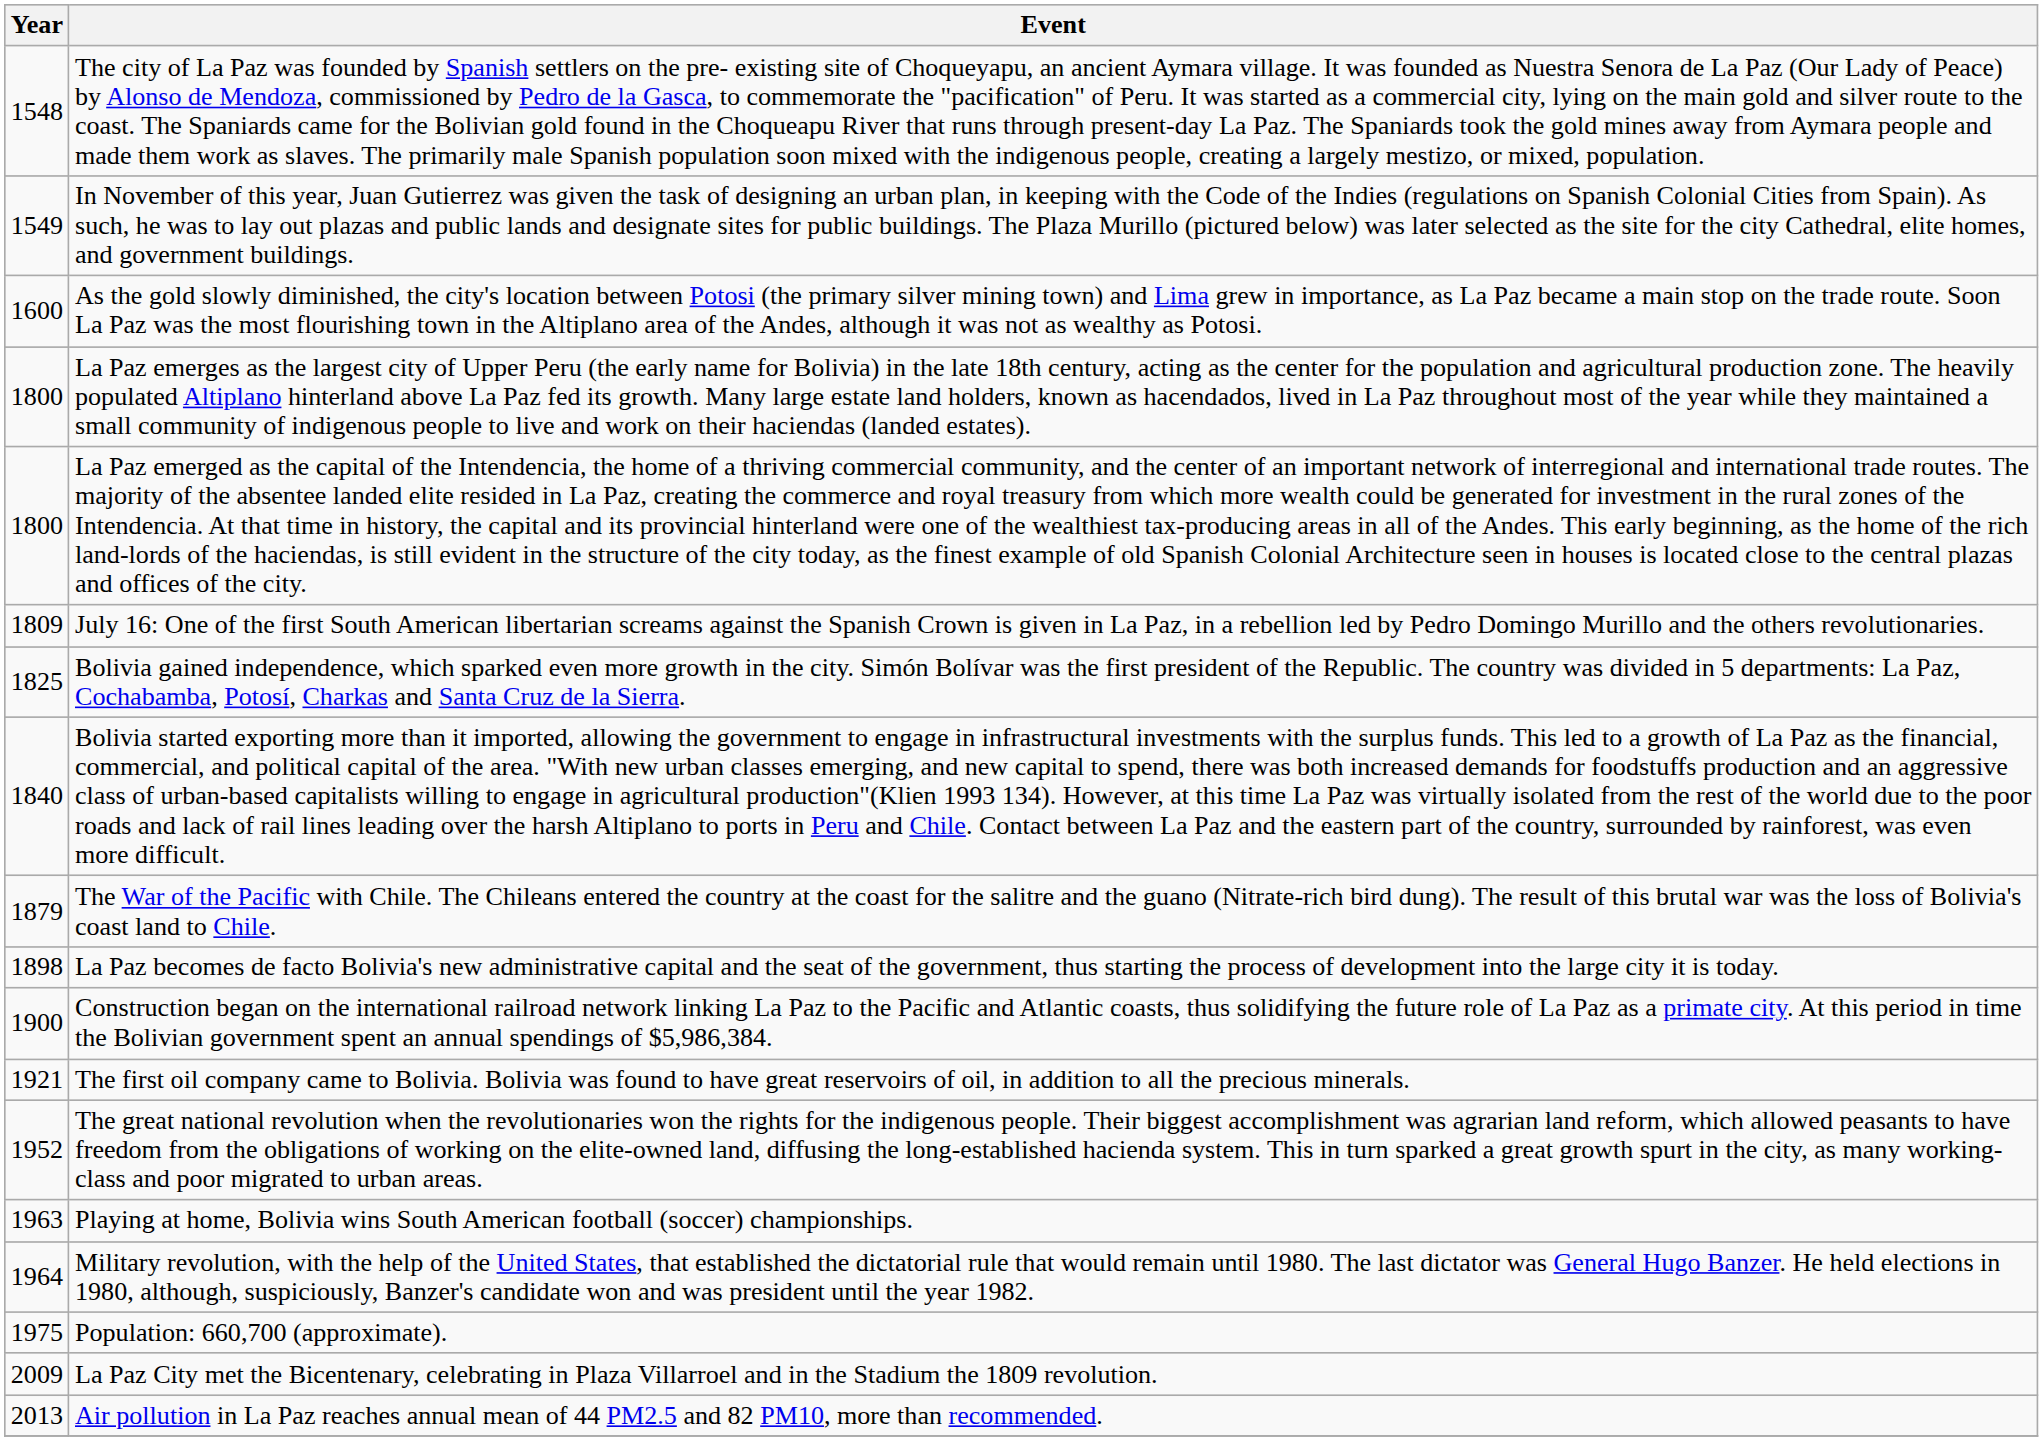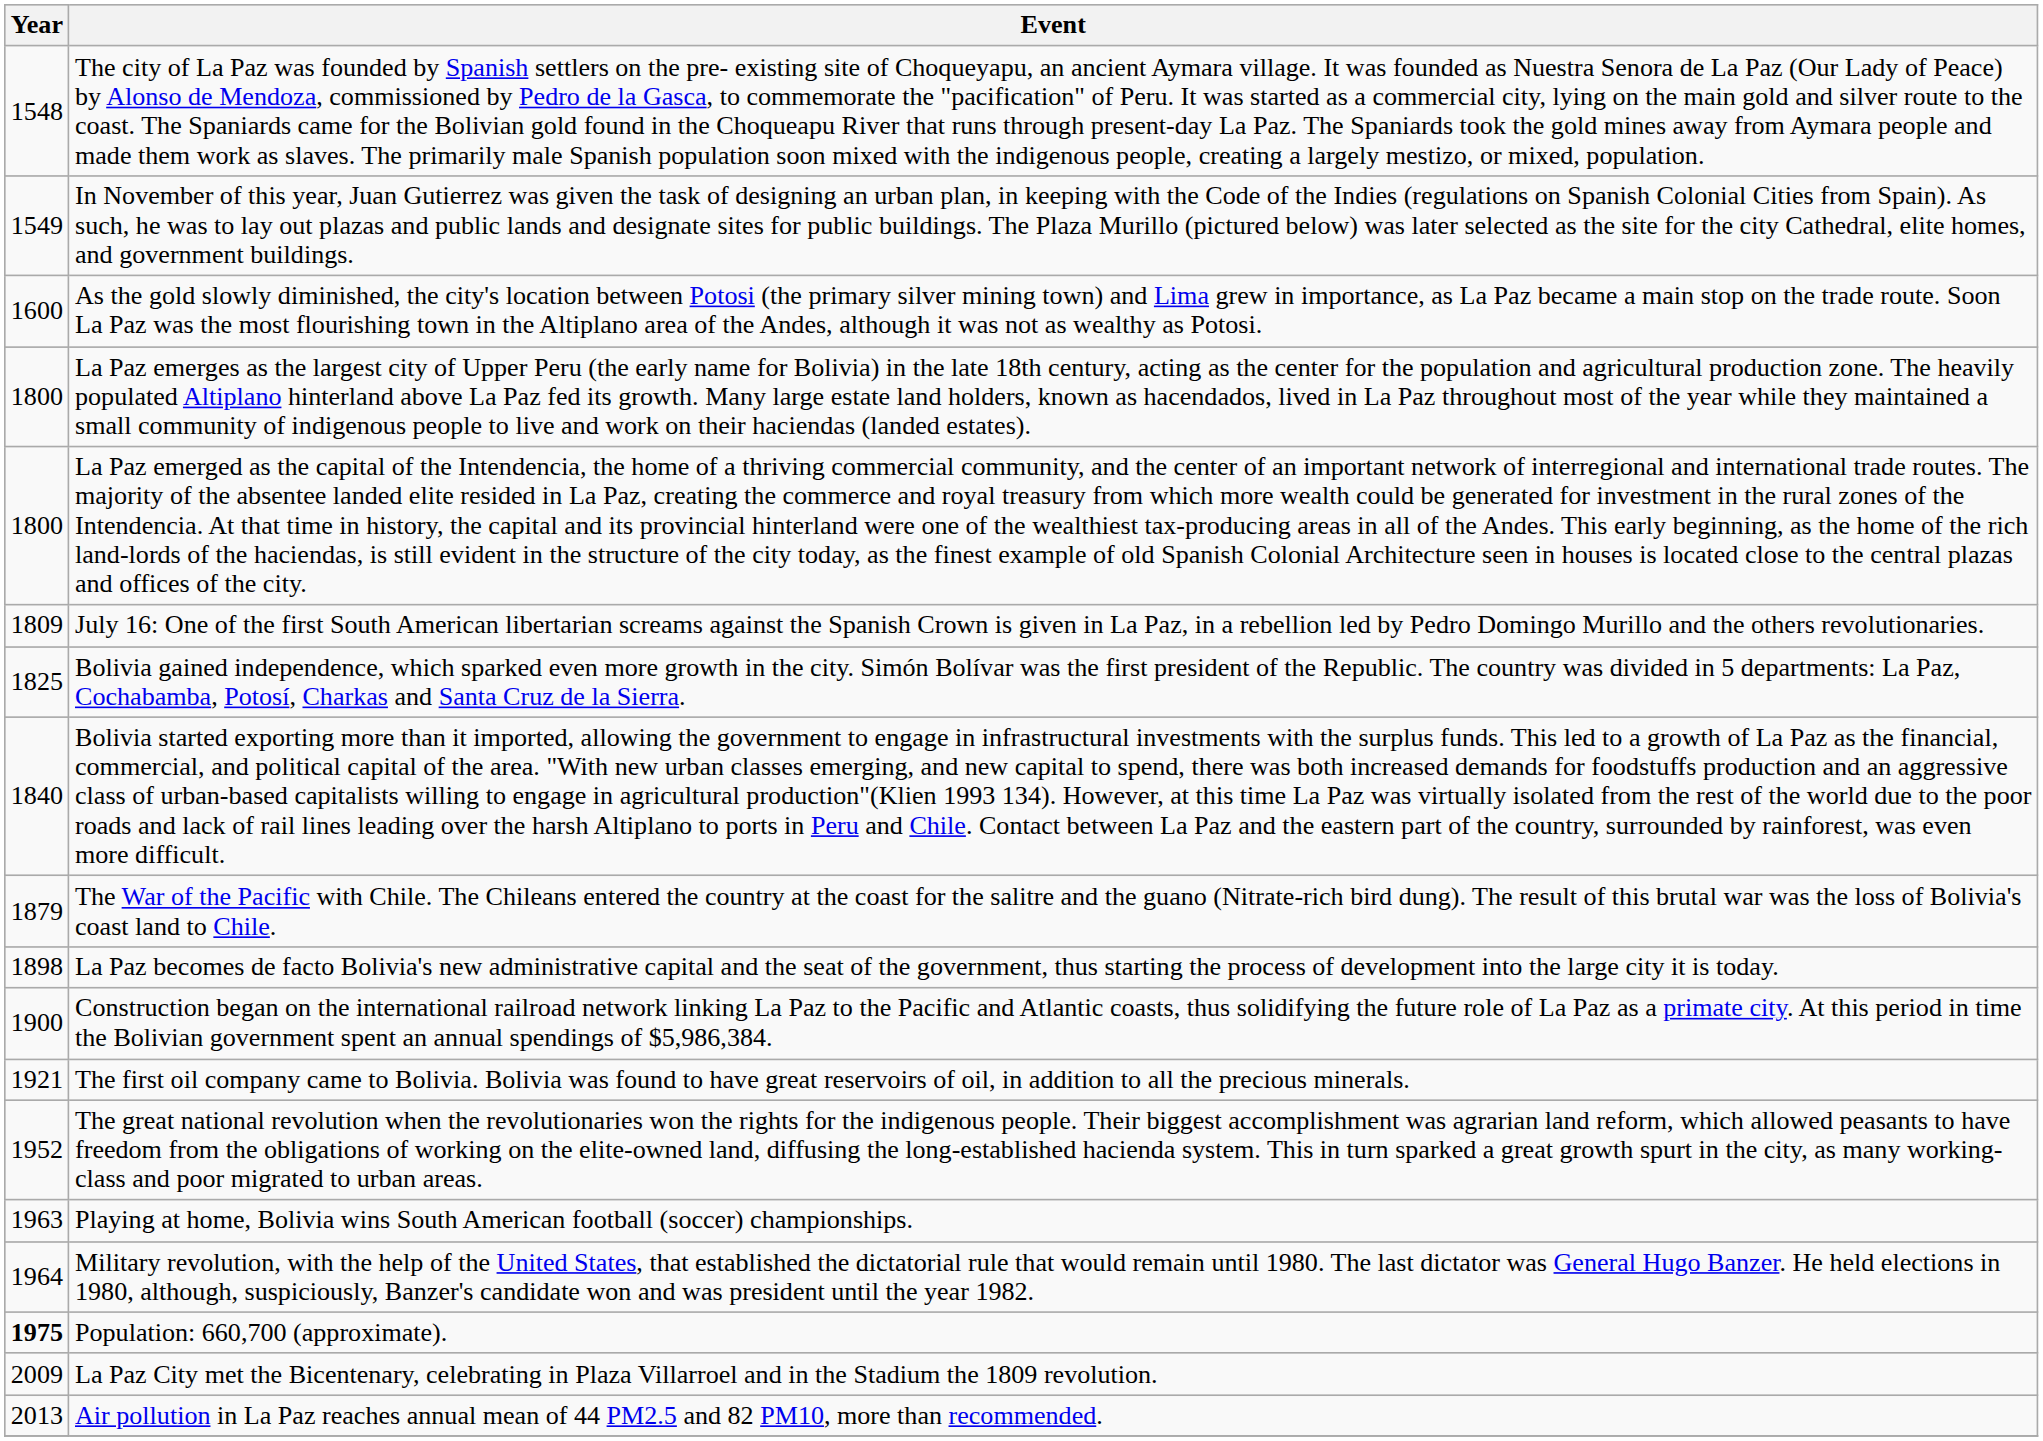(37, 1332) normal -> (37, 1332) bold
